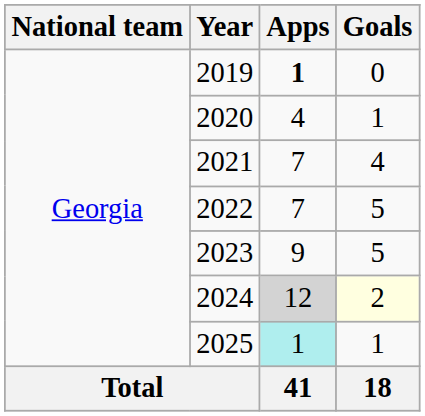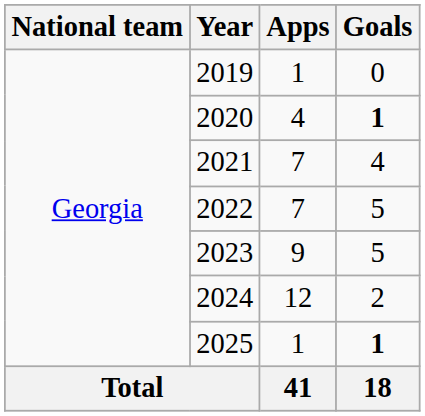(298, 72) bold -> (298, 72) normal
(378, 117) normal -> (378, 117) bold
(298, 298) lightgrey background -> (298, 298) no background
(378, 298) lightyellow background -> (378, 298) no background
(298, 343) paleturquoise background -> (298, 343) no background
(378, 343) normal -> (378, 343) bold
